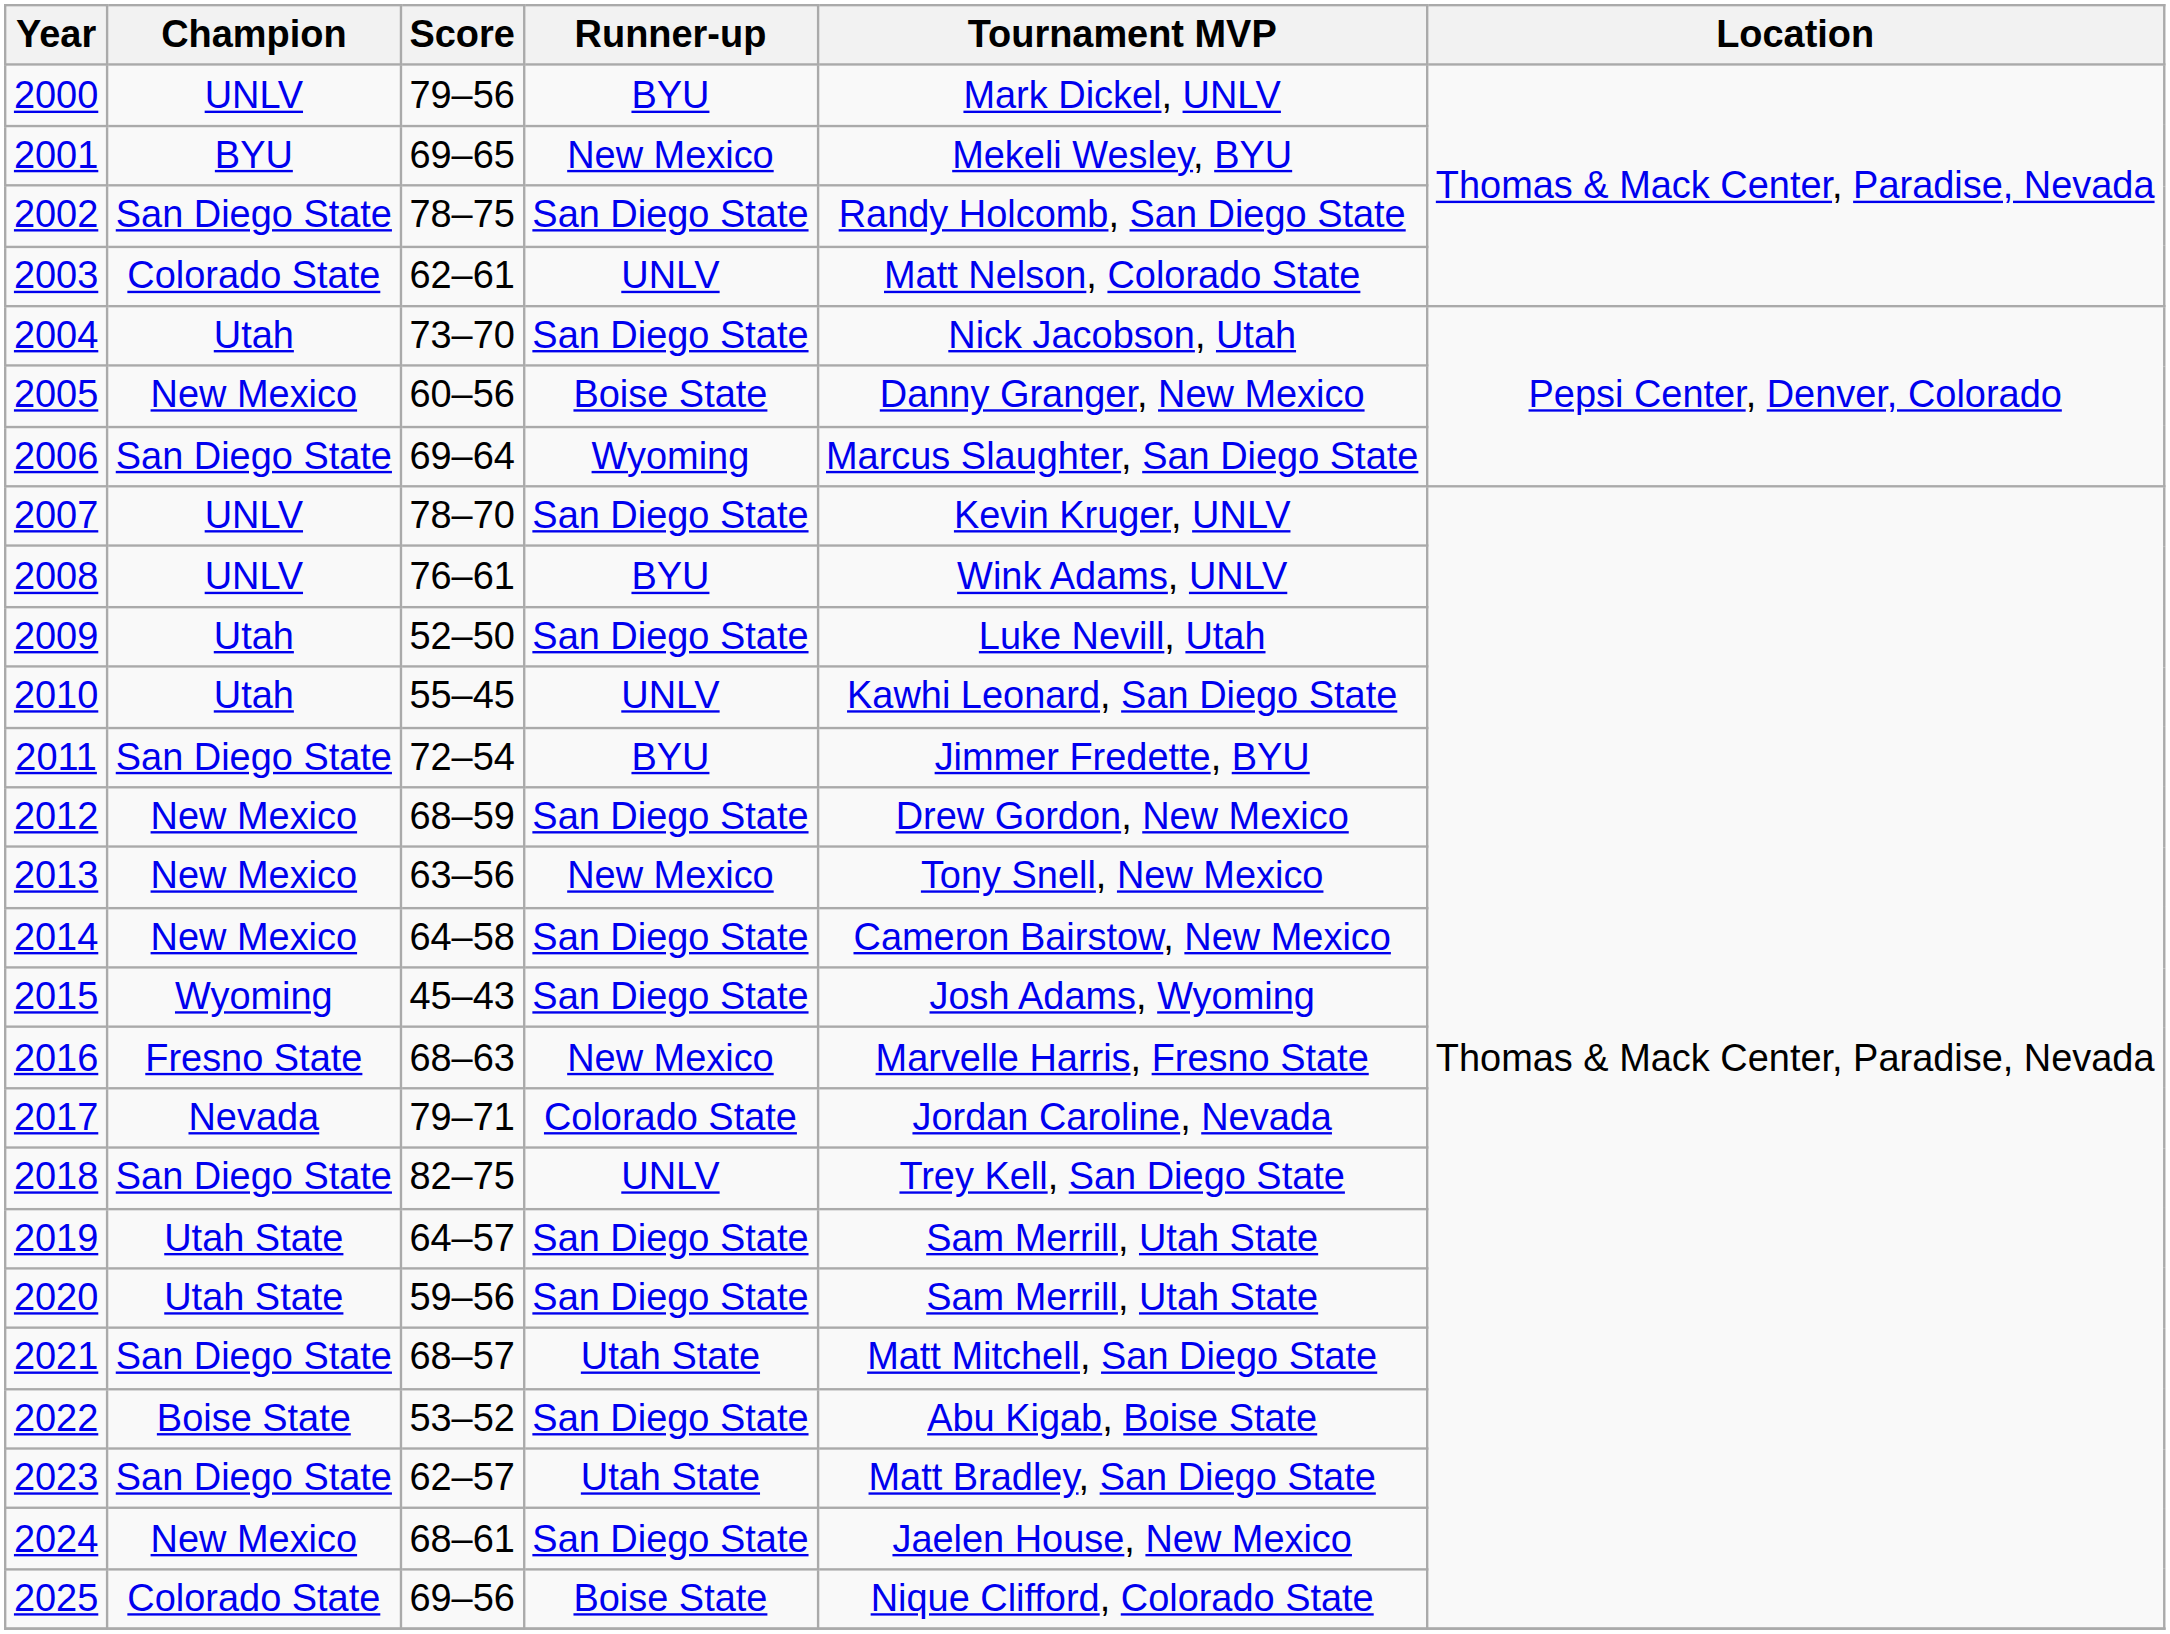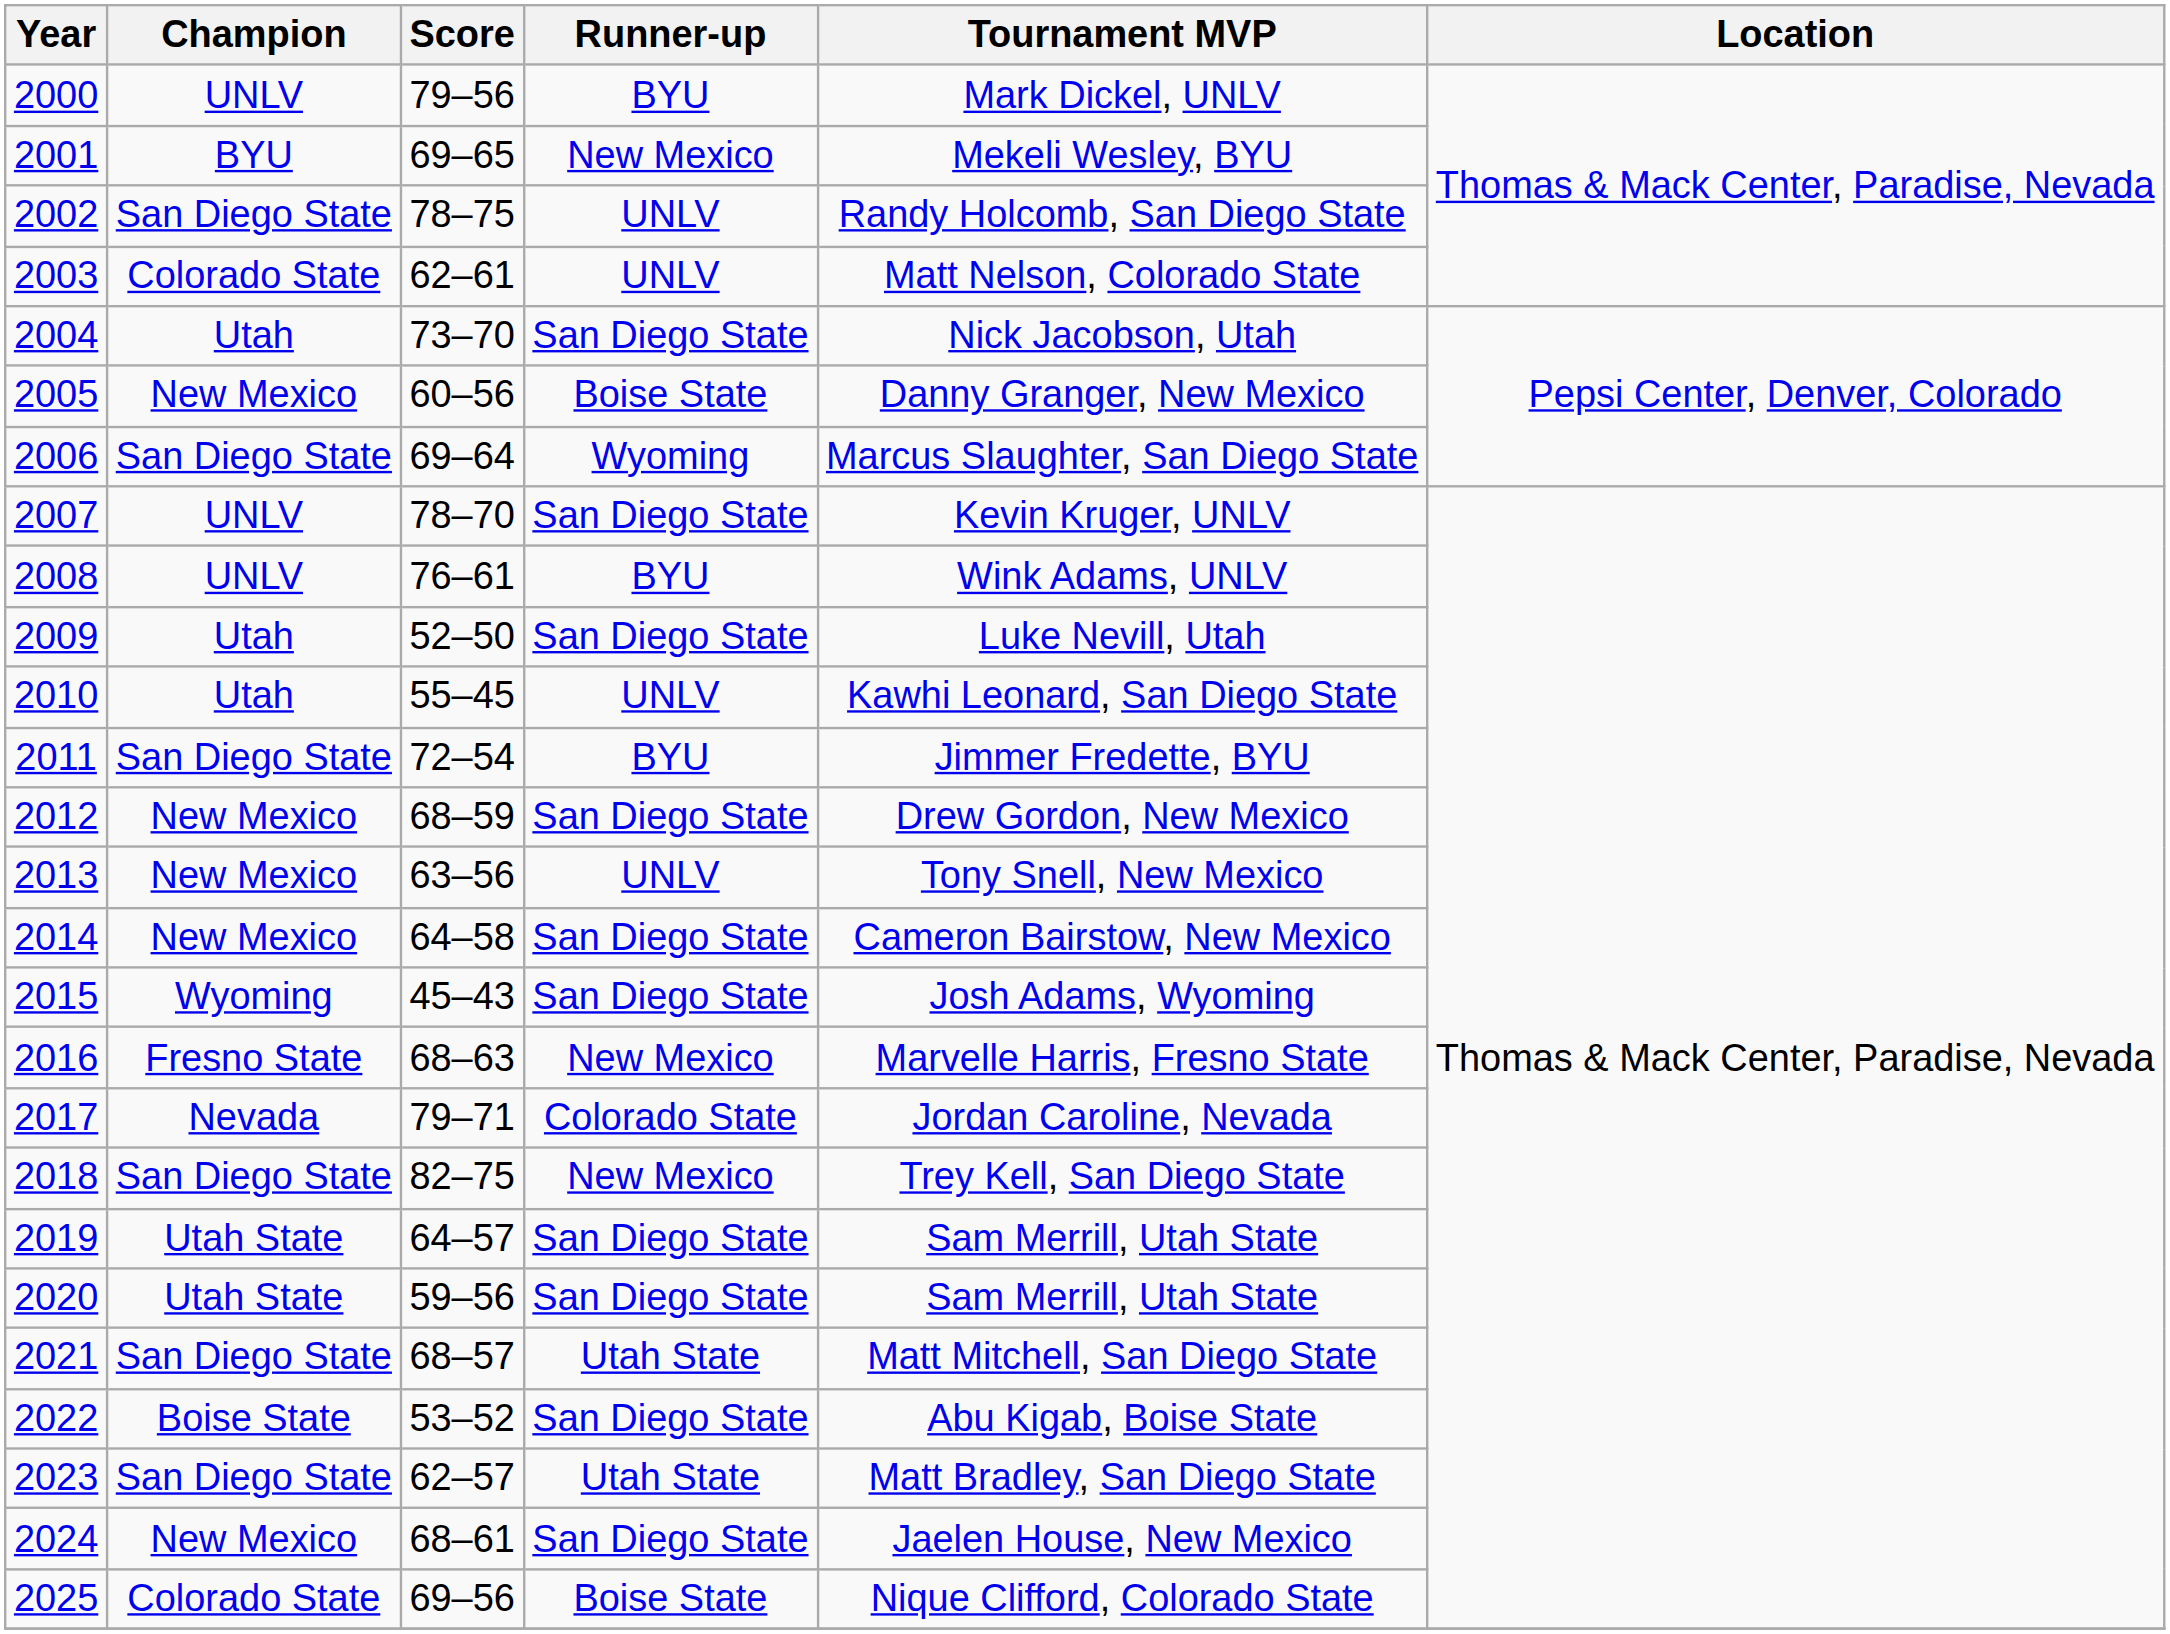(670, 214) San Diego State -> (670, 214) UNLV
(670, 876) New Mexico -> (670, 876) UNLV
(670, 1177) UNLV -> (670, 1177) New Mexico
